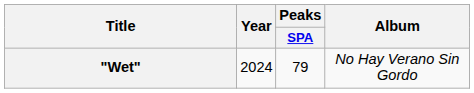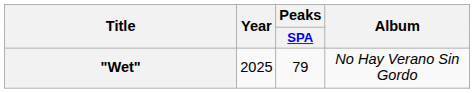(256, 68) 2024 -> (256, 68) 2025
